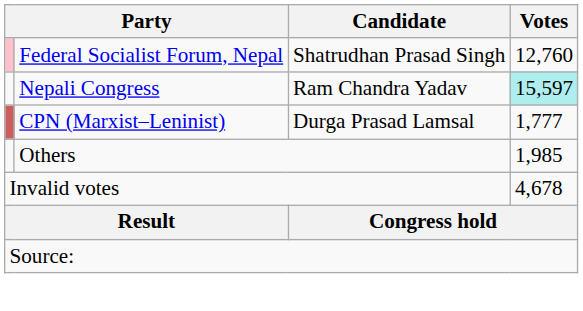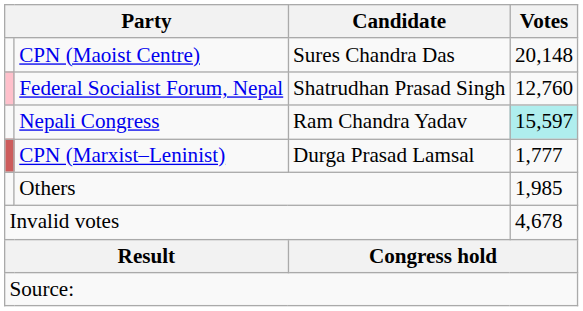+ row: (110, 54)
